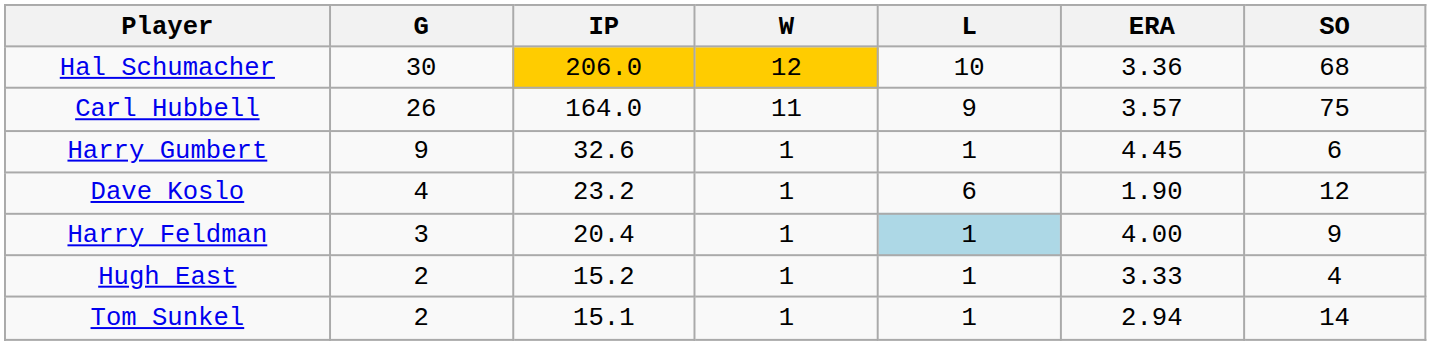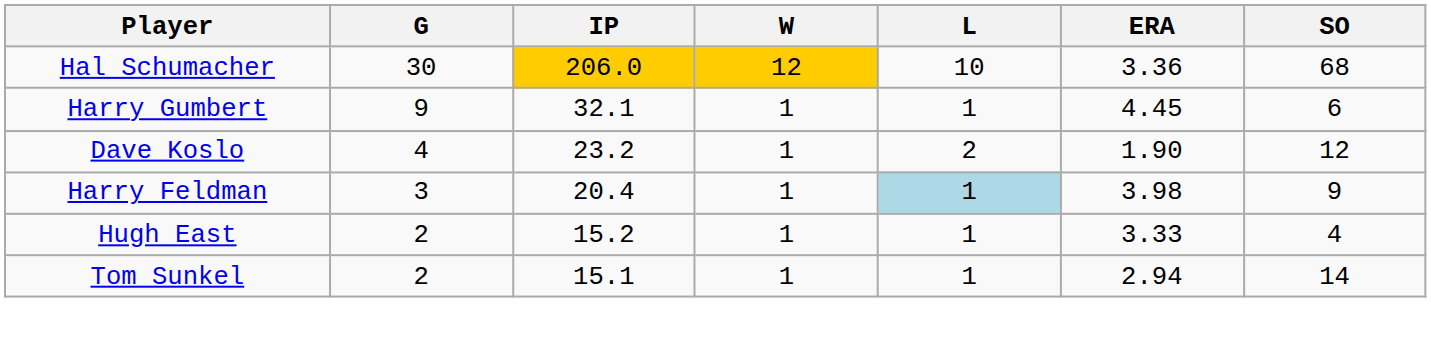- row: (167, 109)
(604, 151) 32.6 -> (604, 109) 32.1
(969, 193) 6 -> (969, 151) 2
(1152, 235) 4.00 -> (1152, 193) 3.98
